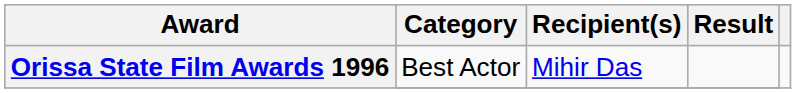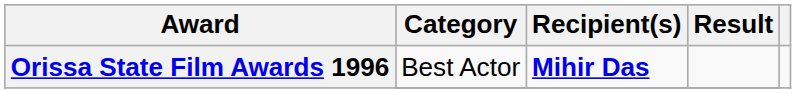(587, 66) normal -> (591, 66) bold
